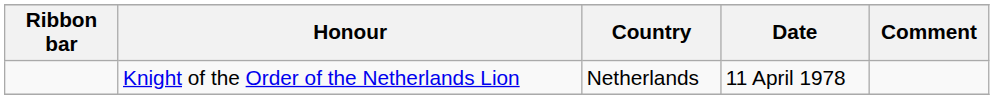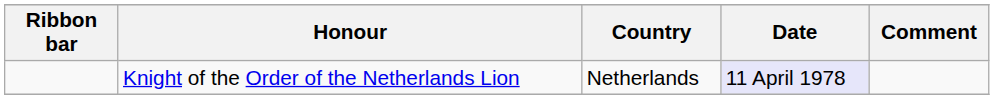(786, 77) no background -> (786, 77) lavender background
